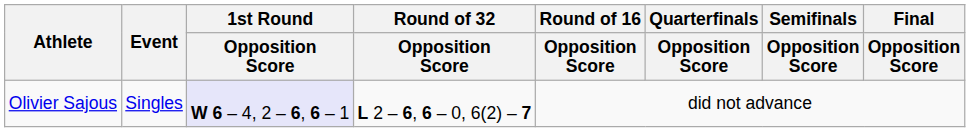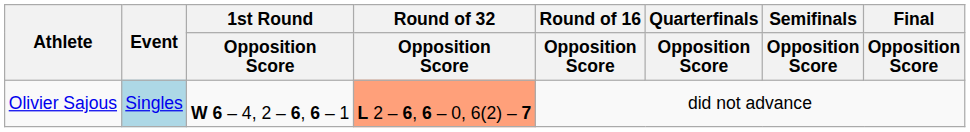(154, 104) no background -> (154, 104) lightblue background
(270, 113) lavender background -> (270, 113) no background
(444, 113) no background -> (444, 113) lightsalmon background
